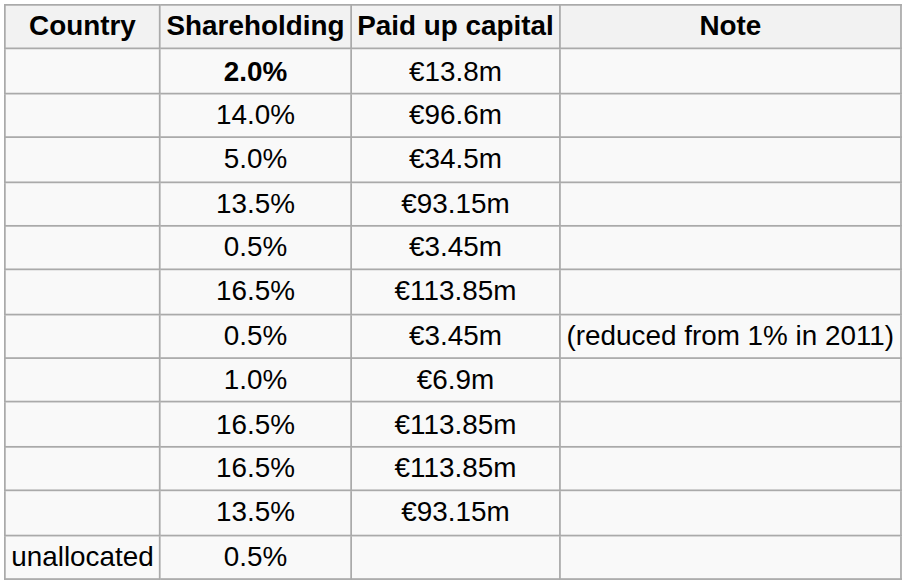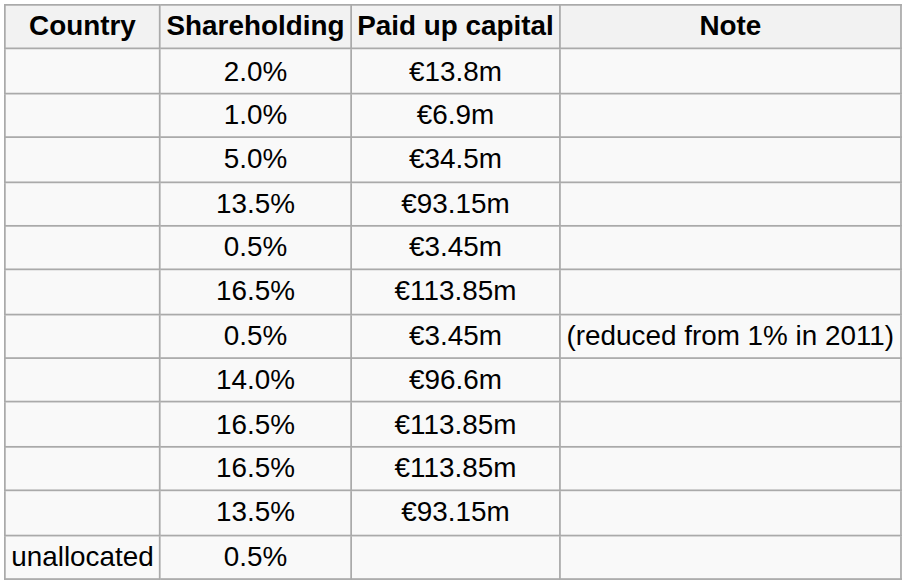(255, 70) bold -> (255, 70) normal
rows swapped: (455, 379) <-> (455, 114)
